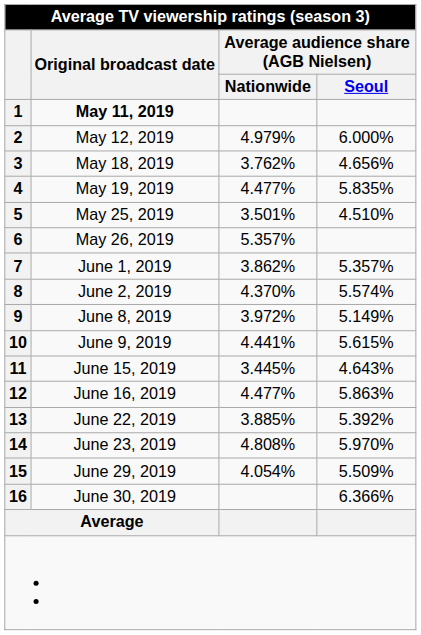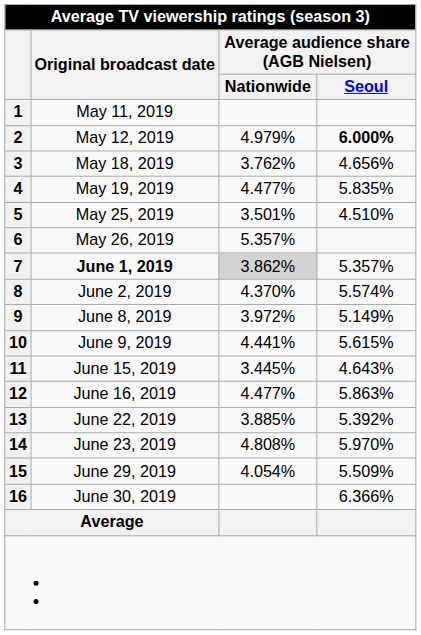(125, 112) bold -> (125, 112) normal
(366, 138) normal -> (366, 138) bold
(125, 266) normal -> (125, 266) bold
(268, 266) no background -> (268, 266) lightgrey background
